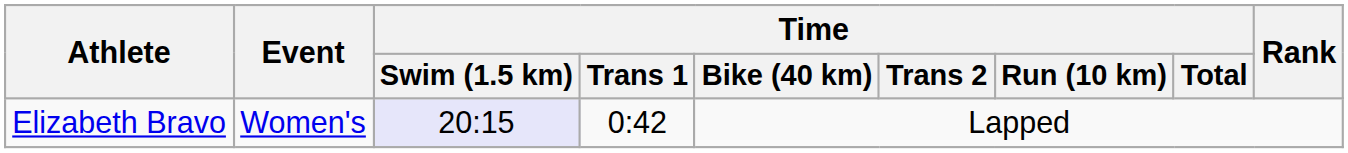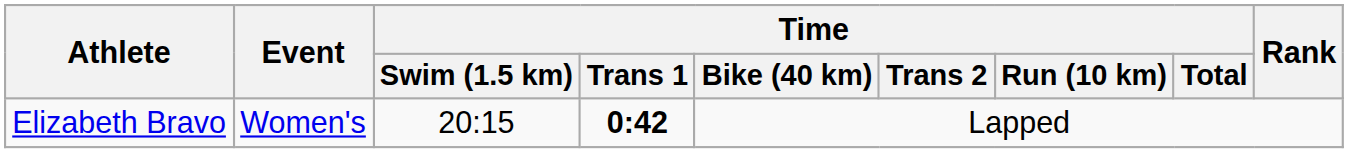(476, 123) lavender background -> (476, 123) no background
(637, 123) normal -> (637, 123) bold
